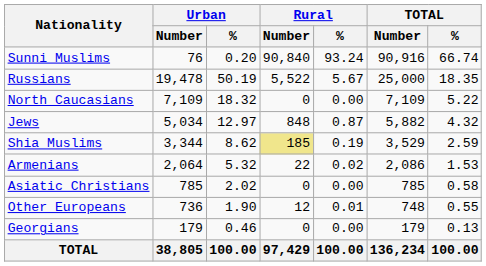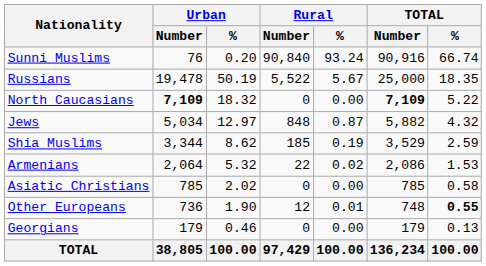(183, 101) normal -> (183, 101) bold
(405, 101) normal -> (405, 101) bold
(298, 144) khaki background -> (298, 144) no background
(463, 208) normal -> (463, 208) bold
